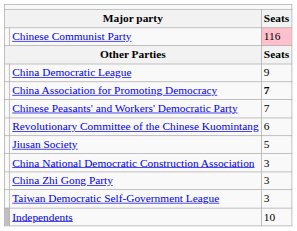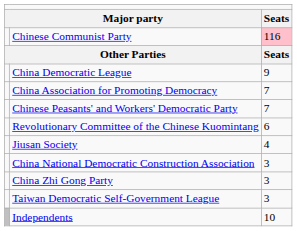(267, 90) bold -> (267, 90) normal
(267, 144) 5 -> (267, 144) 4
